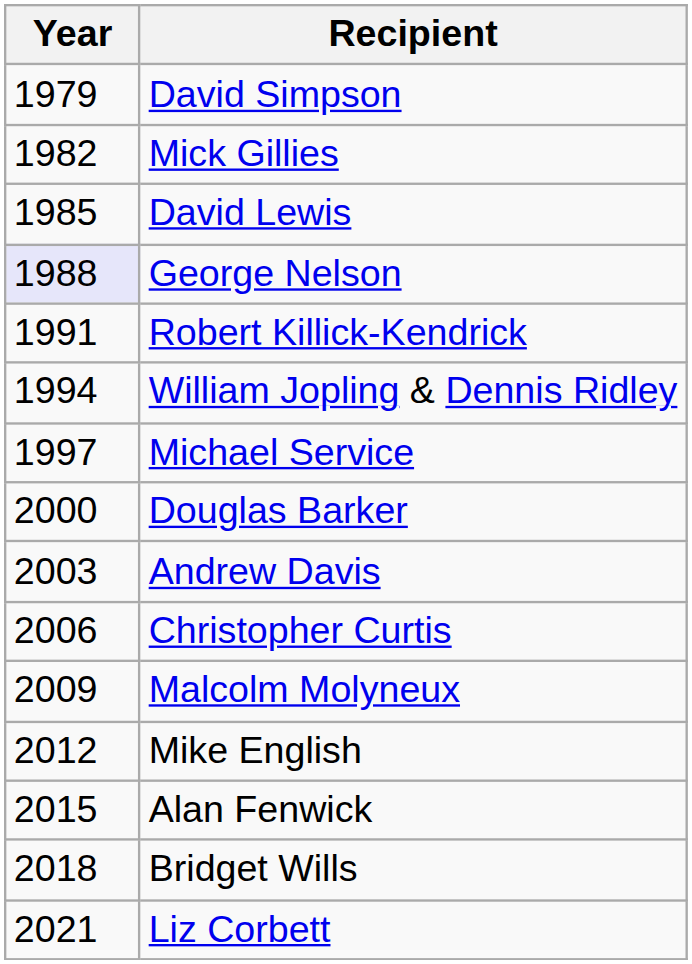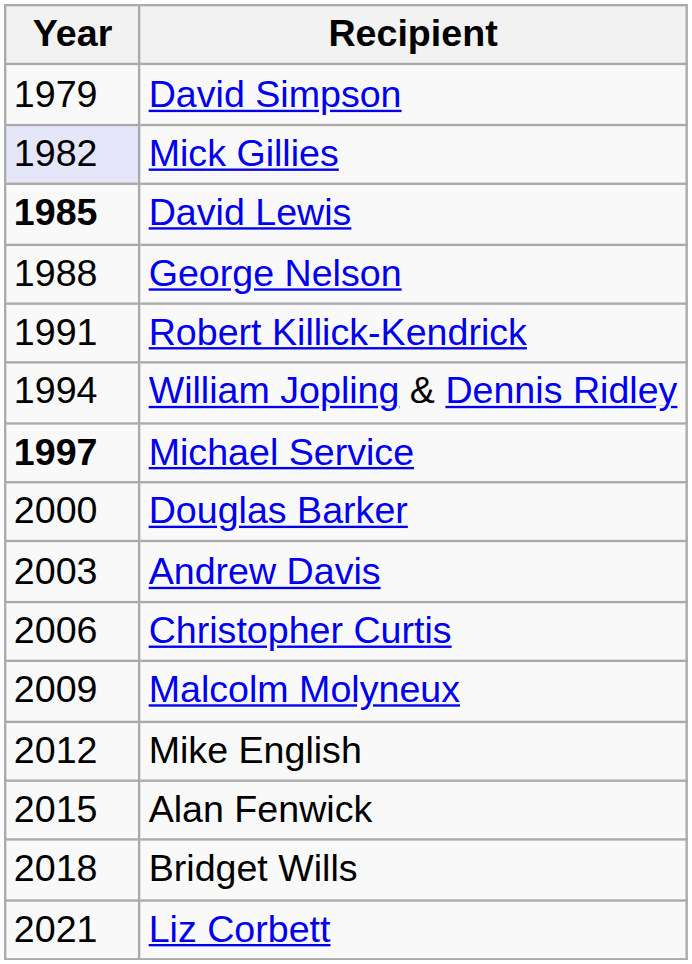(56, 153) no background -> (56, 153) lavender background
(56, 213) normal -> (56, 213) bold
(56, 272) lavender background -> (56, 272) no background
(56, 451) normal -> (56, 451) bold
